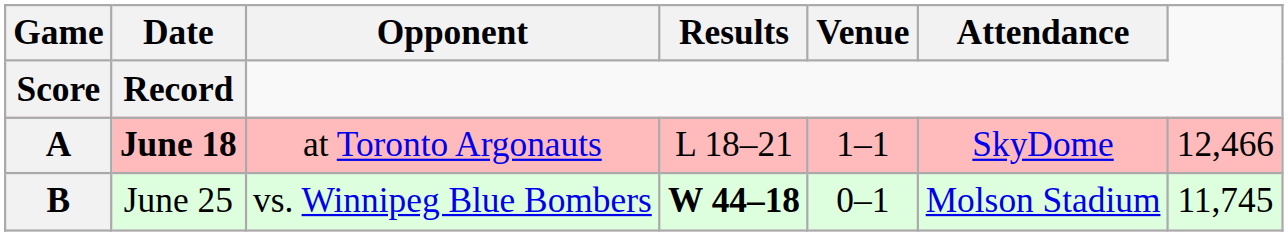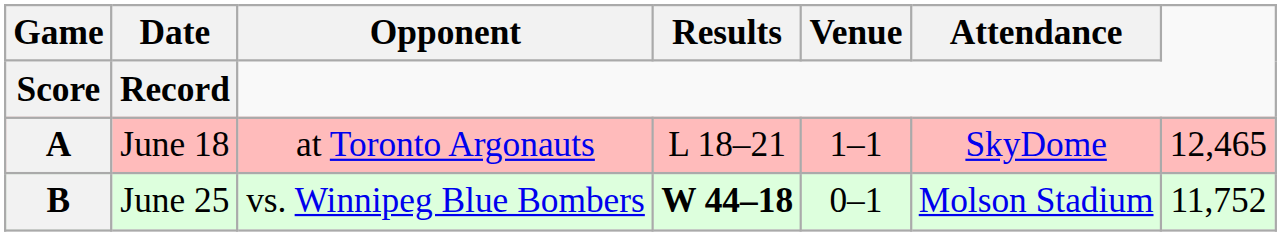(178, 144) bold -> (175, 144) normal
(1225, 144) 12,466 -> (1218, 144) 12,465
(1225, 200) 11,745 -> (1218, 200) 11,752
